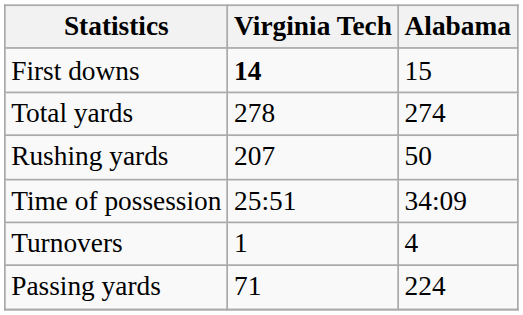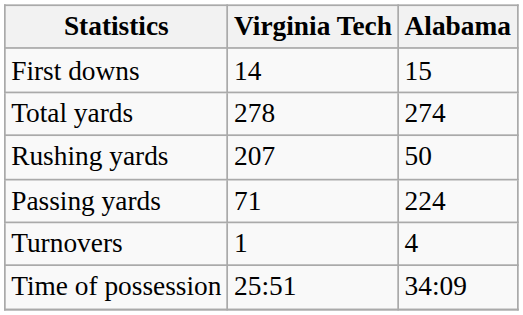(248, 69) bold -> (248, 69) normal
rows swapped: (86, 286) <-> (116, 200)
